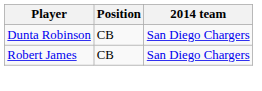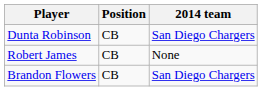(198, 55) San Diego Chargers -> (166, 55) None
+ row: (52, 75)
